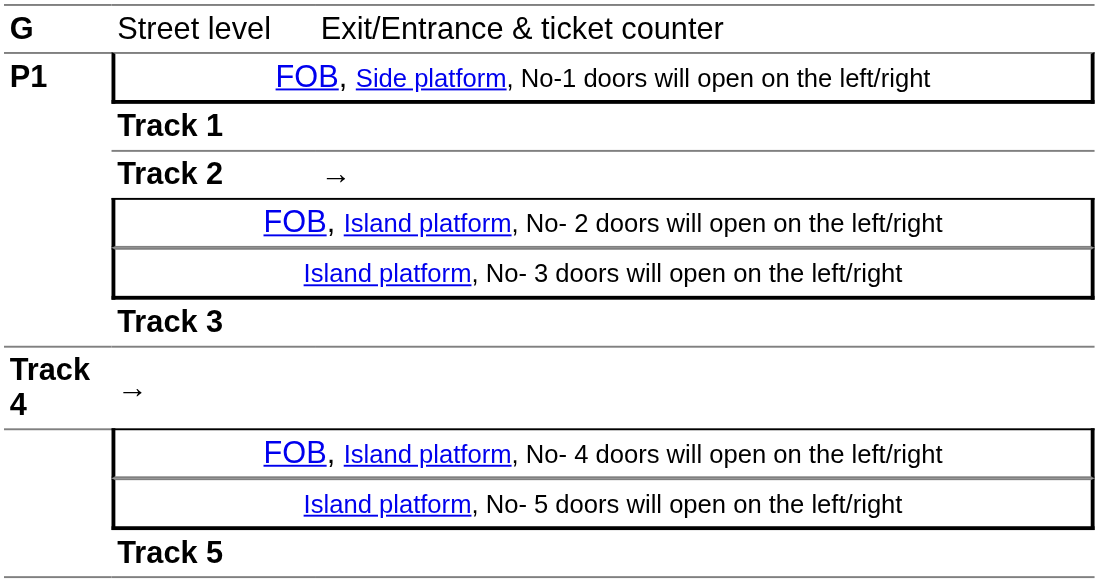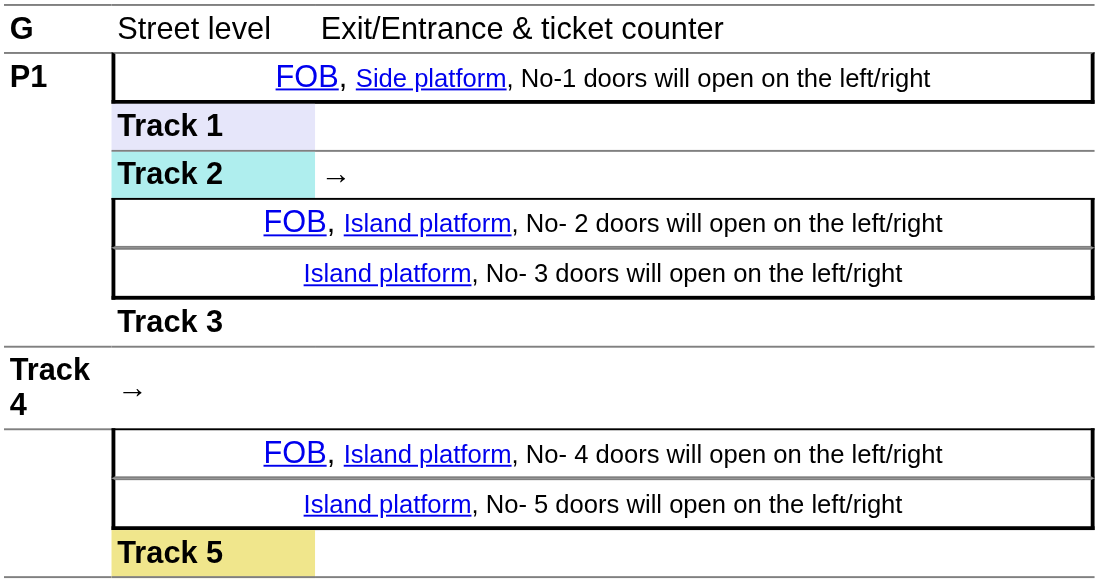(170, 126) no background -> (170, 126) lavender background
(170, 174) no background -> (170, 174) paleturquoise background
(170, 552) no background -> (170, 552) khaki background
